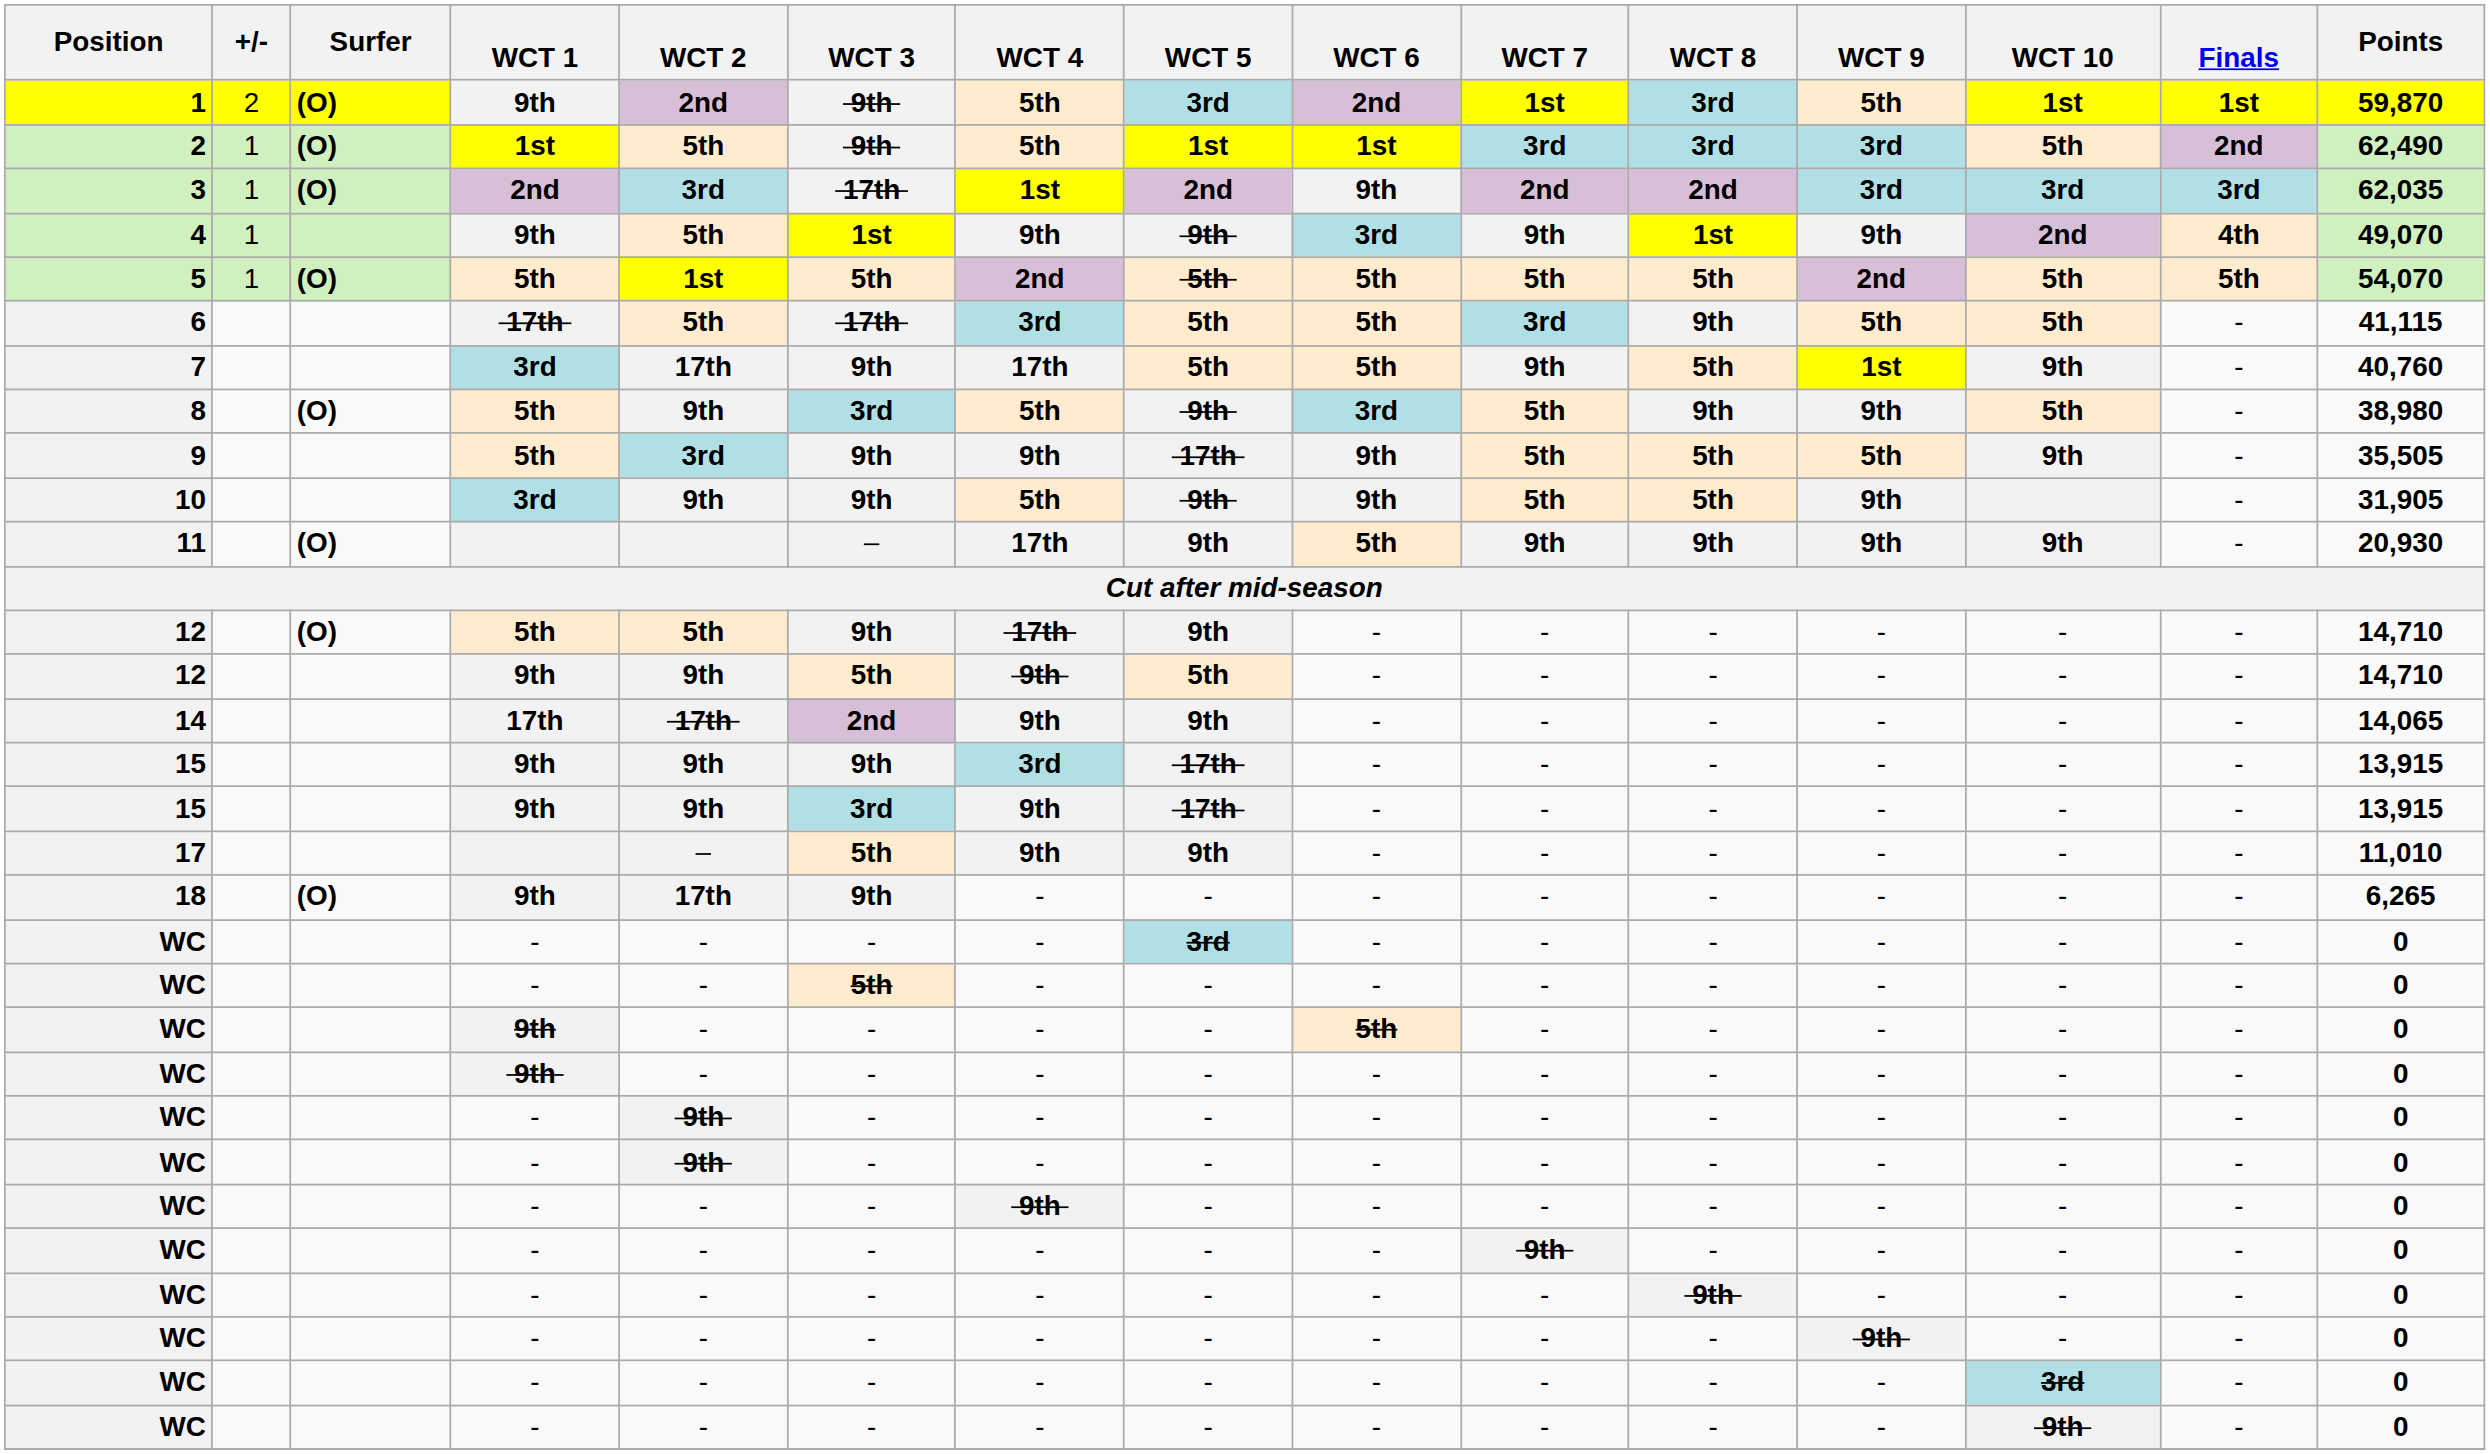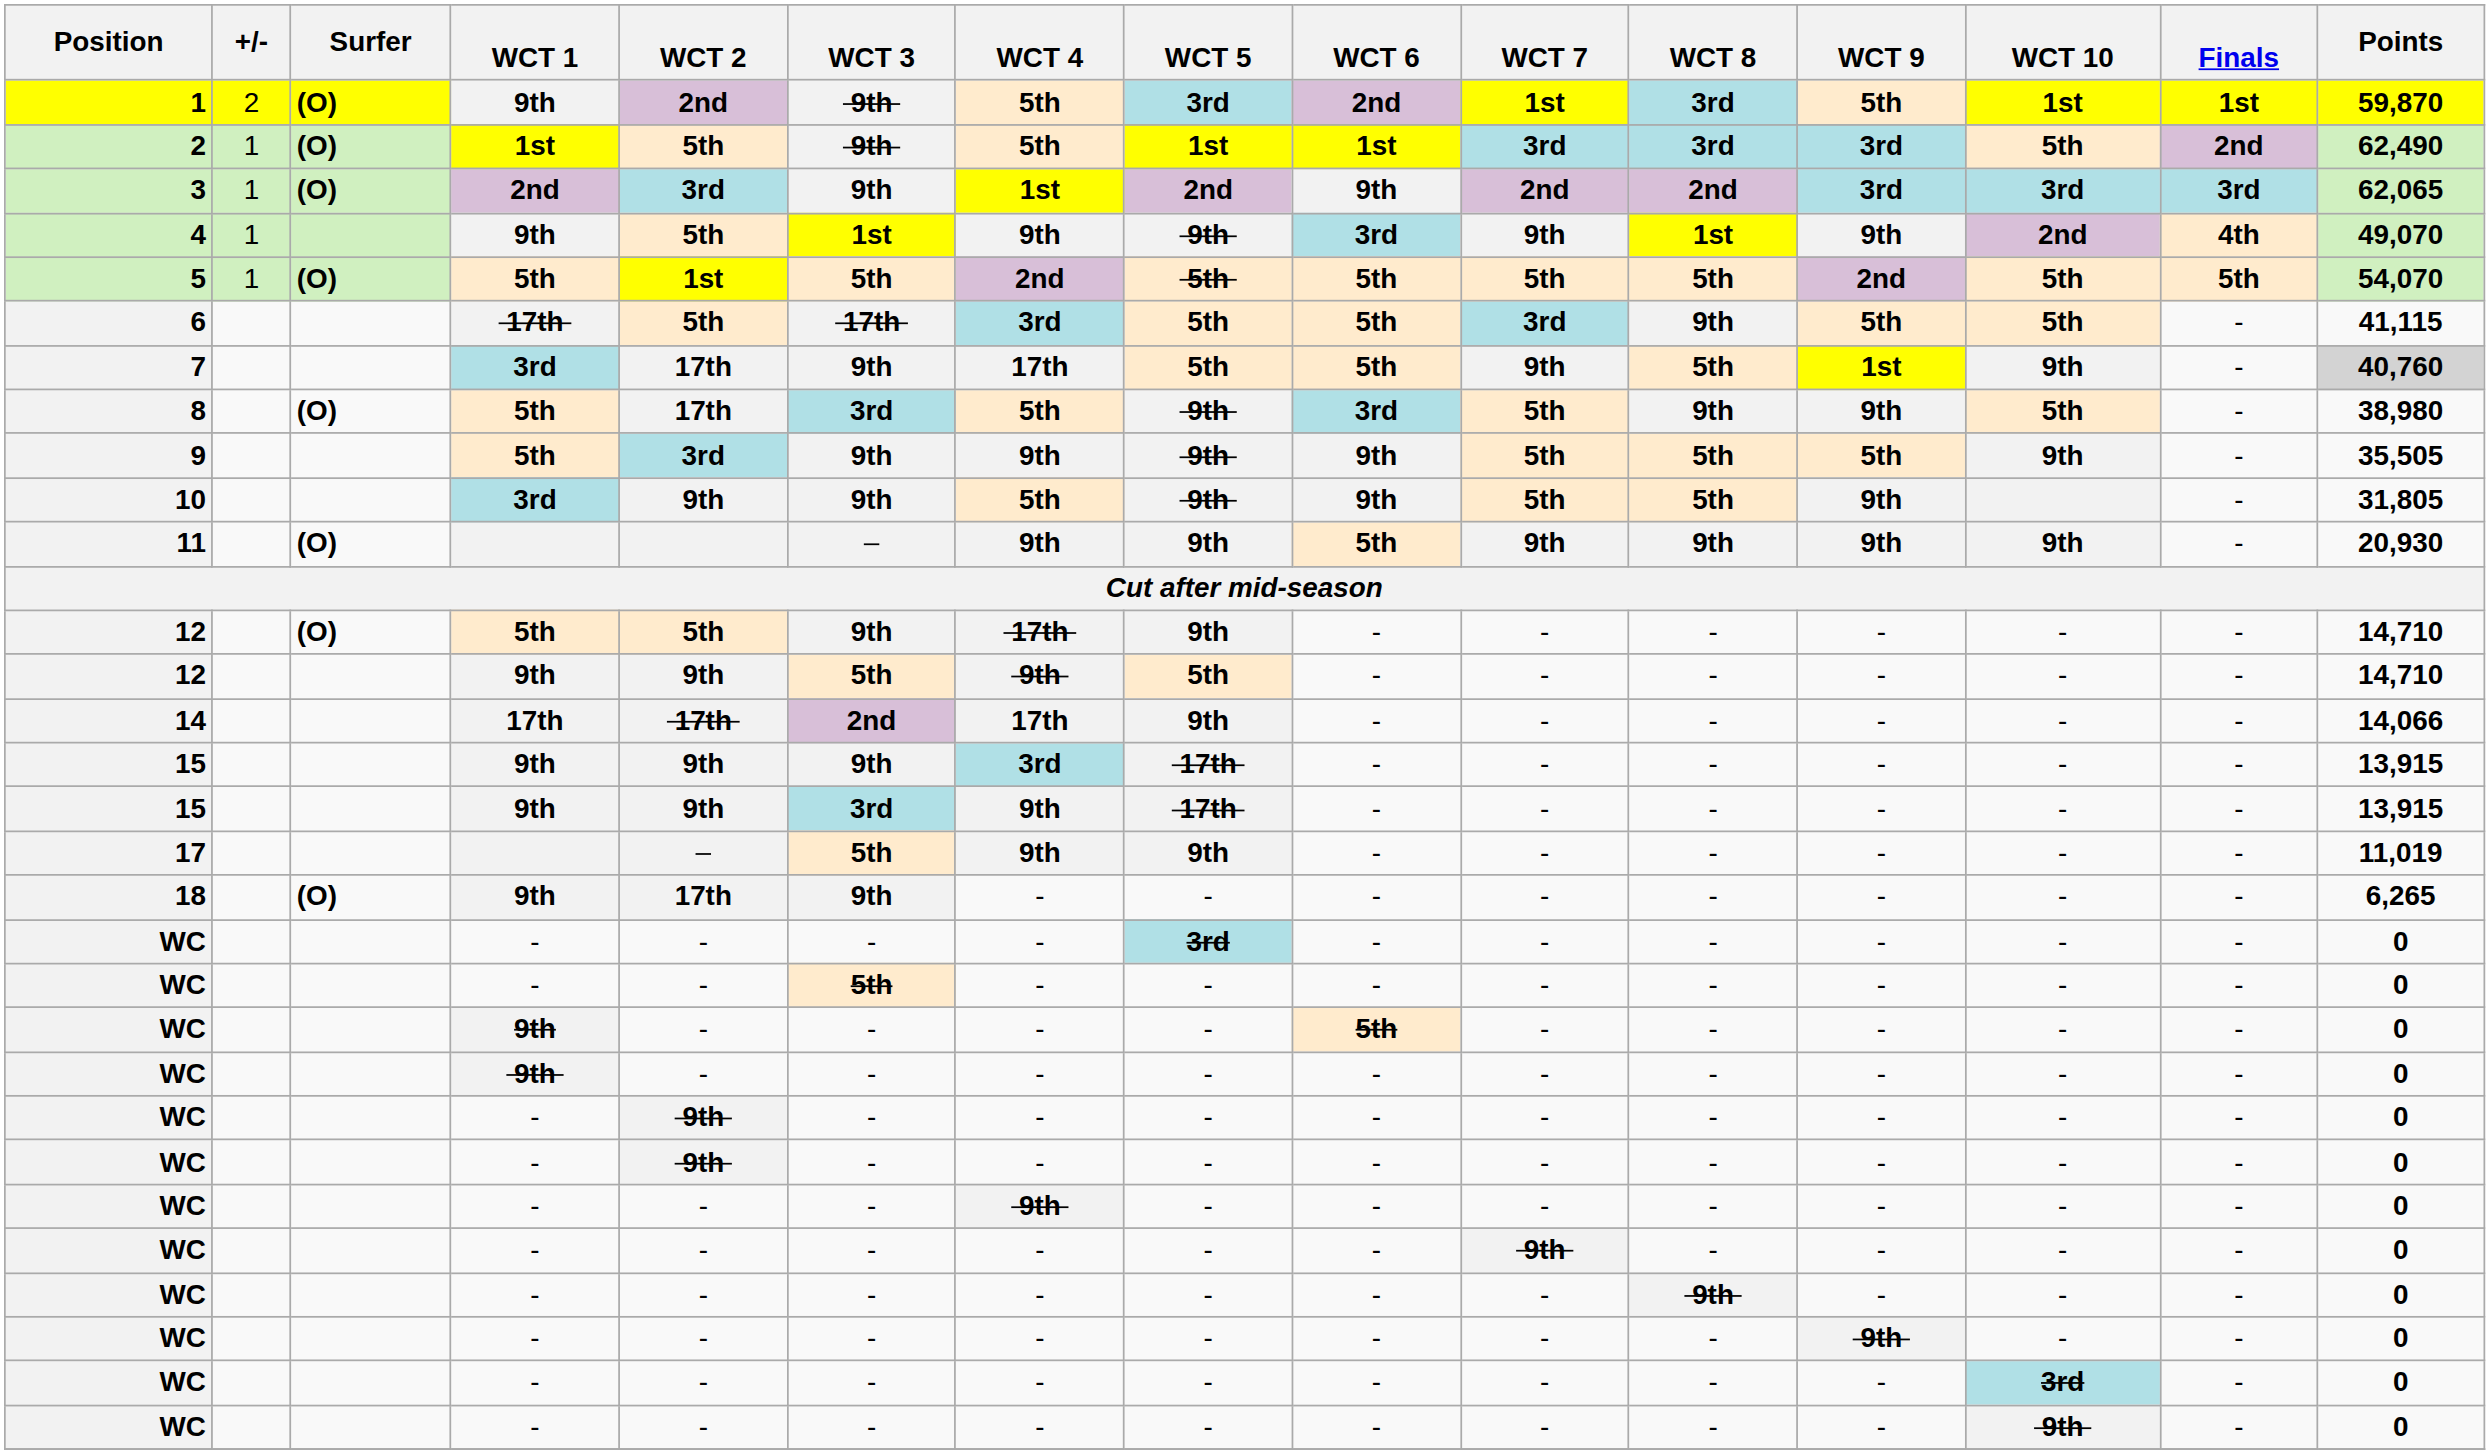(872, 190) 17th -> (872, 190) 9th
(2401, 190) 62,035 -> (2401, 190) 62,065
(2401, 366) no background -> (2401, 366) lightgrey background
(703, 411) 9th -> (703, 411) 17th
(1208, 455) 17th -> (1208, 455) 9th
(2401, 499) 31,905 -> (2401, 499) 31,805
(1040, 543) 17th -> (1040, 543) 9th
(1040, 720) 9th -> (1040, 720) 17th
(2401, 720) 14,065 -> (2401, 720) 14,066
(2401, 852) 11,010 -> (2401, 852) 11,019
